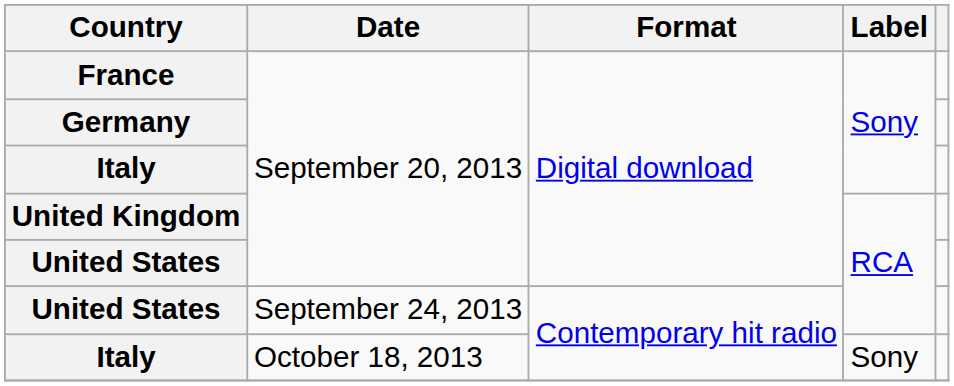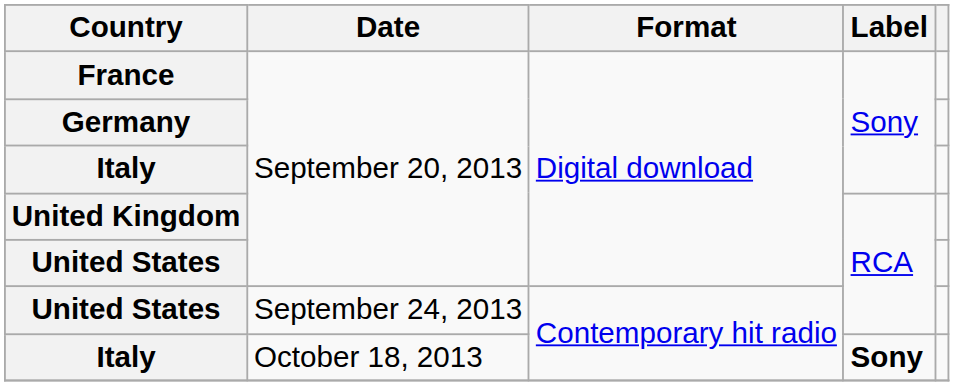(884, 356) normal -> (887, 356) bold
